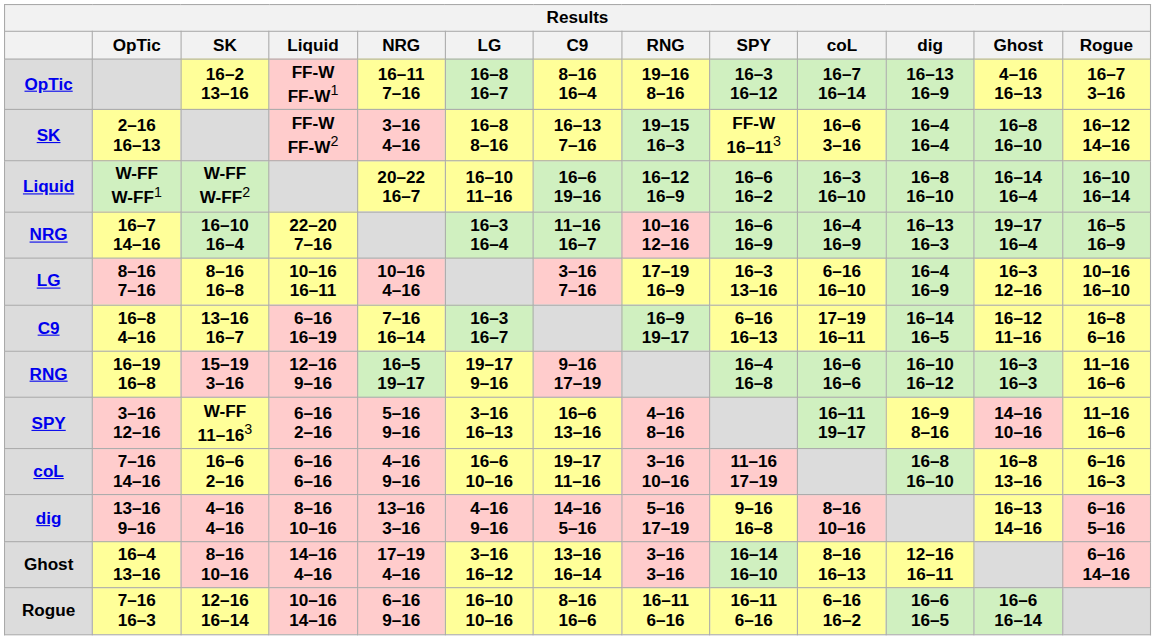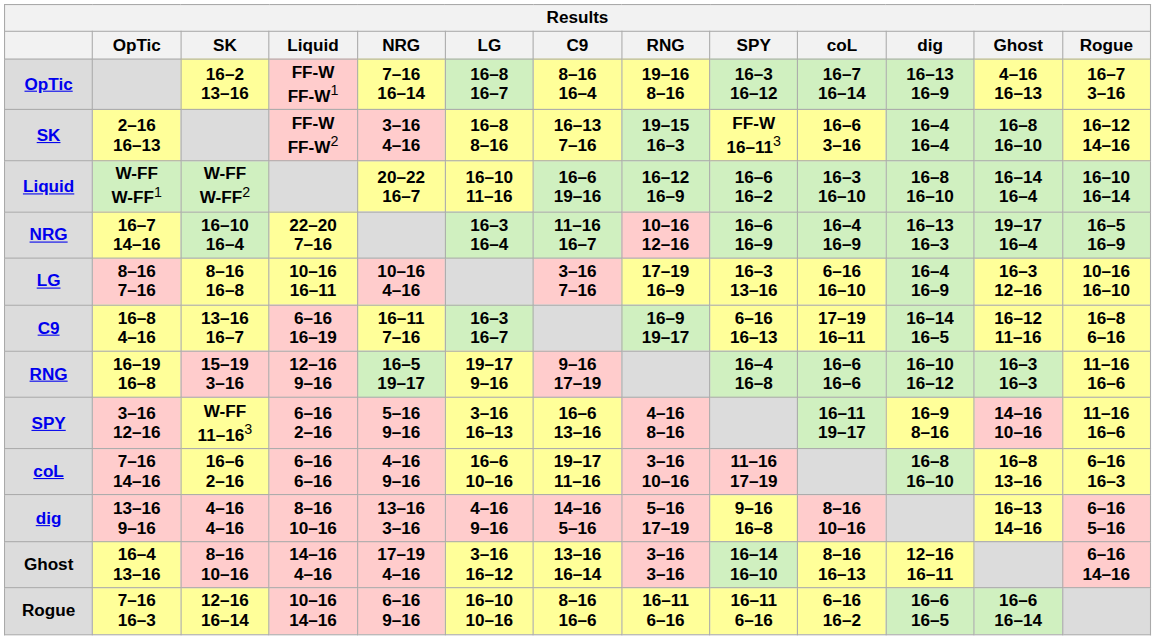(401, 84) 16–11 7–16 -> (401, 84) 7–16 16–14
(401, 327) 7–16 16–14 -> (401, 327) 16–11 7–16
